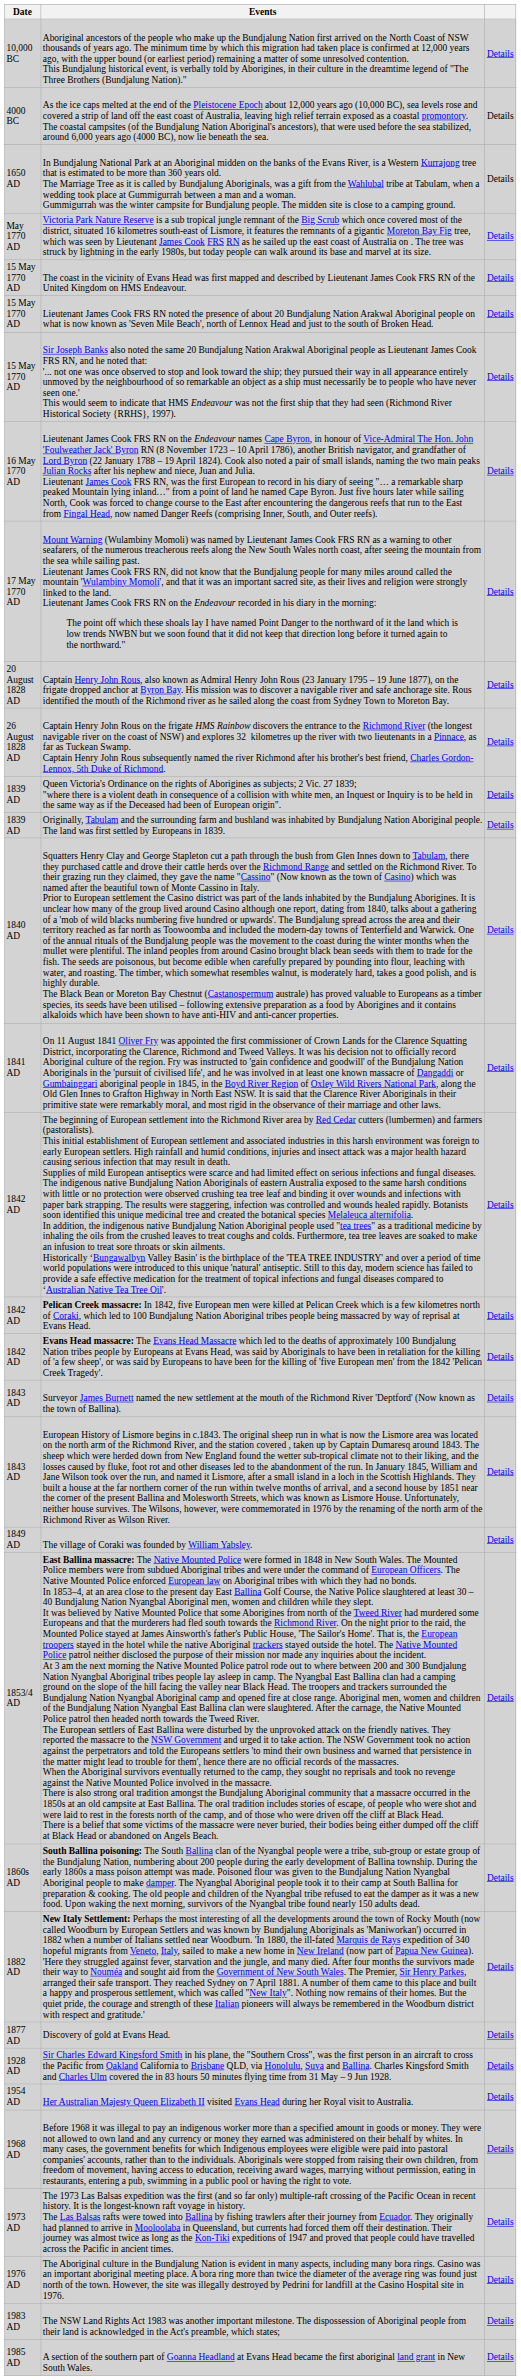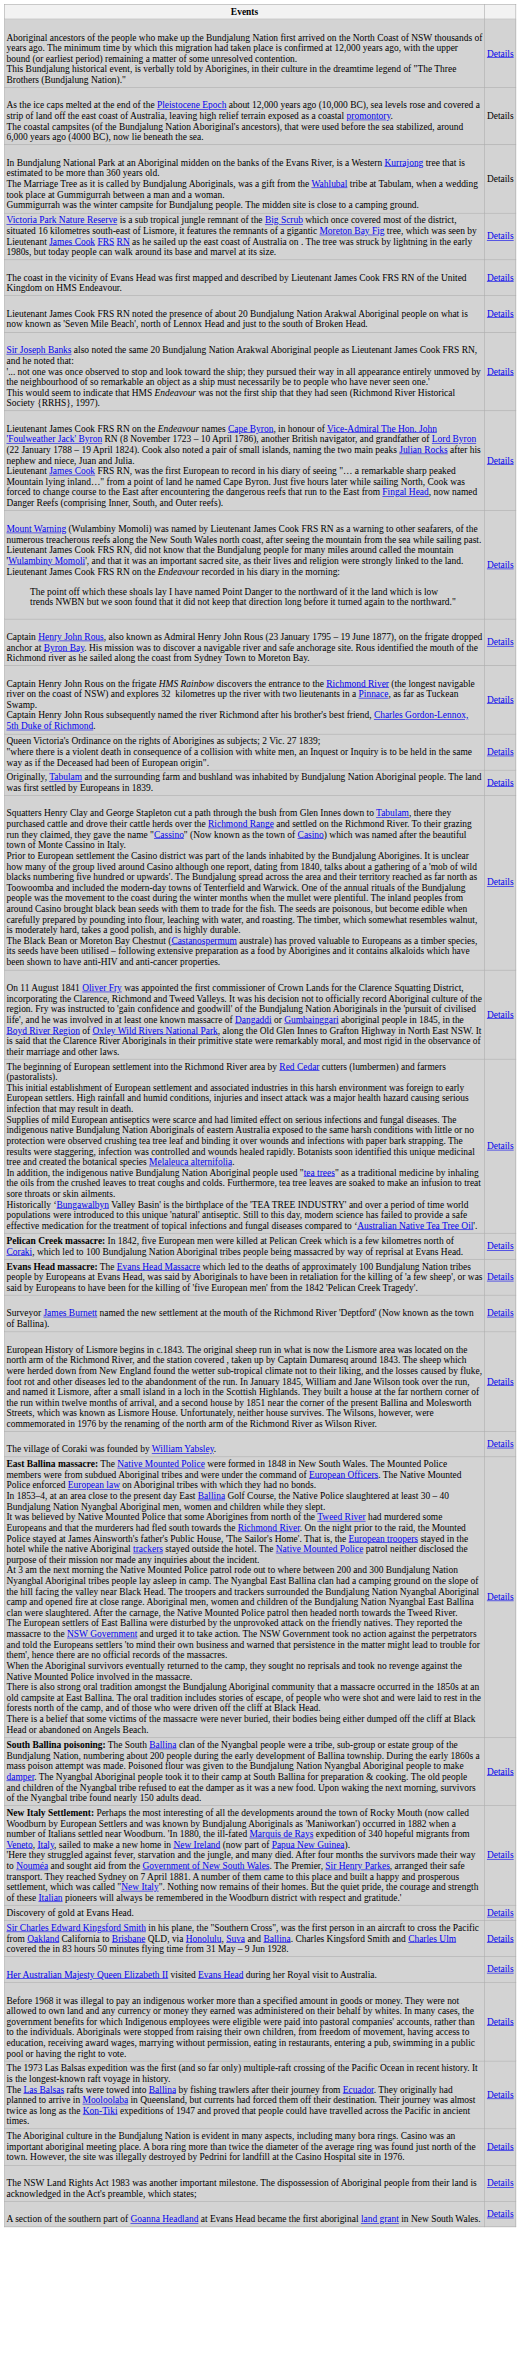- column: (22, 11)
